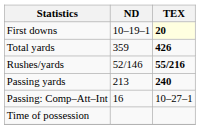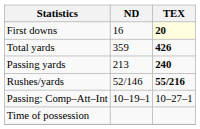(131, 30) 10–19–1 -> (118, 30) 16
rows swapped: (35, 64) <-> (36, 81)
(118, 98) 16 -> (131, 98) 10–19–1
